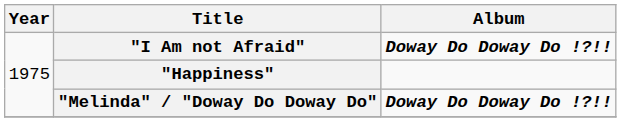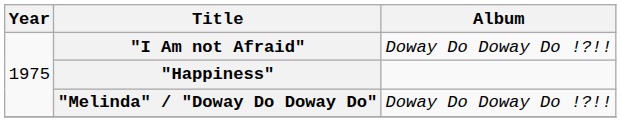(499, 47) bold -> (499, 47) normal
(499, 103) bold -> (499, 103) normal
